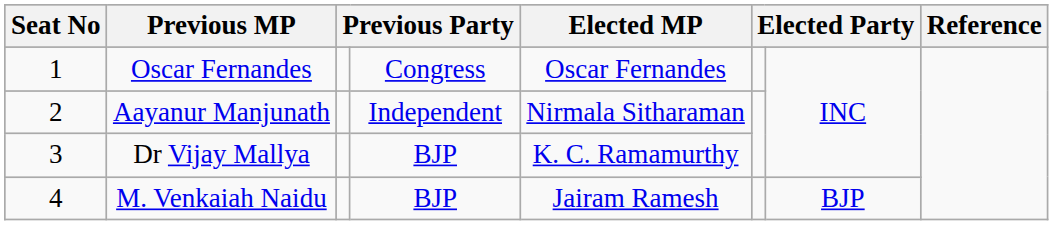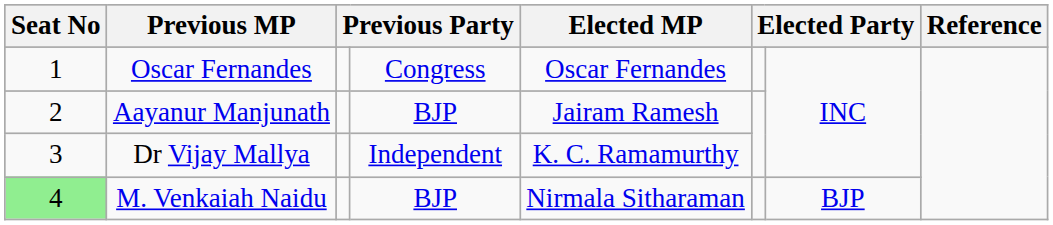(435, 111) Independent -> (435, 111) BJP
(636, 111) Nirmala Sitharaman -> (636, 111) Jairam Ramesh
(435, 154) BJP -> (435, 154) Independent
(56, 197) no background -> (56, 197) lightgreen background
(636, 197) Jairam Ramesh -> (636, 197) Nirmala Sitharaman
